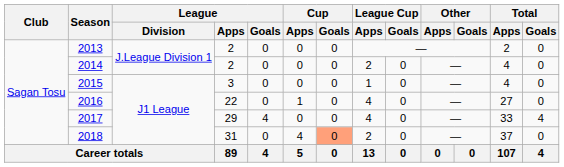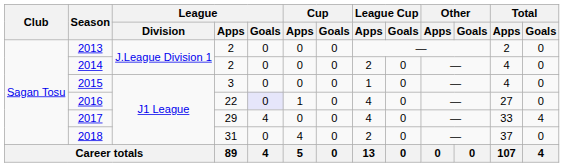(265, 101) no background -> (265, 101) lavender background
(334, 136) lightsalmon background -> (334, 136) no background
